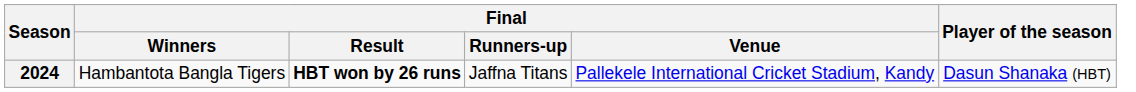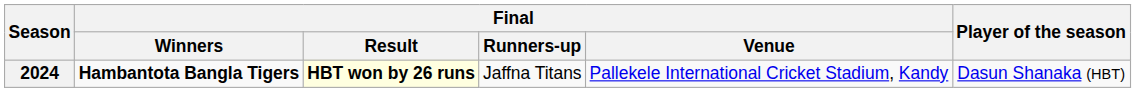(182, 73) normal -> (189, 73) bold
(377, 73) no background -> (391, 73) lightyellow background
